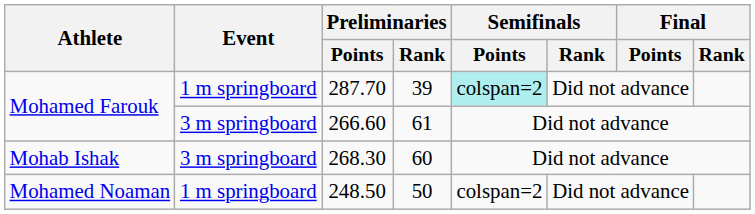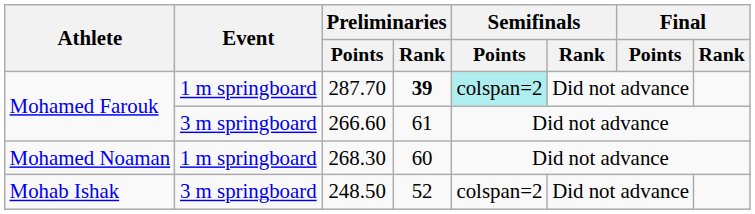(422, 89) normal -> (422, 89) bold
(64, 158) Mohab Ishak -> (90, 158) Mohamed Noaman
(248, 158) 3 m springboard -> (248, 158) 1 m springboard
(90, 192) Mohamed Noaman -> (64, 192) Mohab Ishak
(248, 192) 1 m springboard -> (248, 192) 3 m springboard
(422, 192) 50 -> (422, 192) 52
